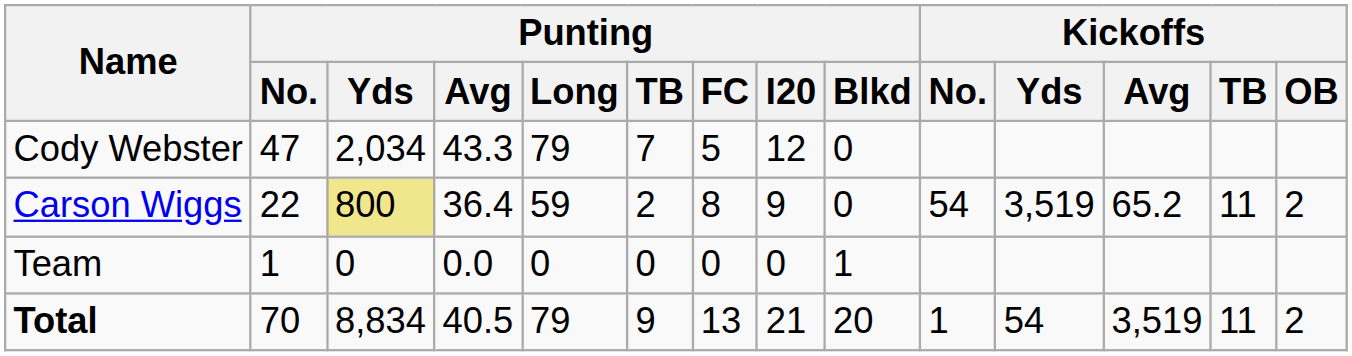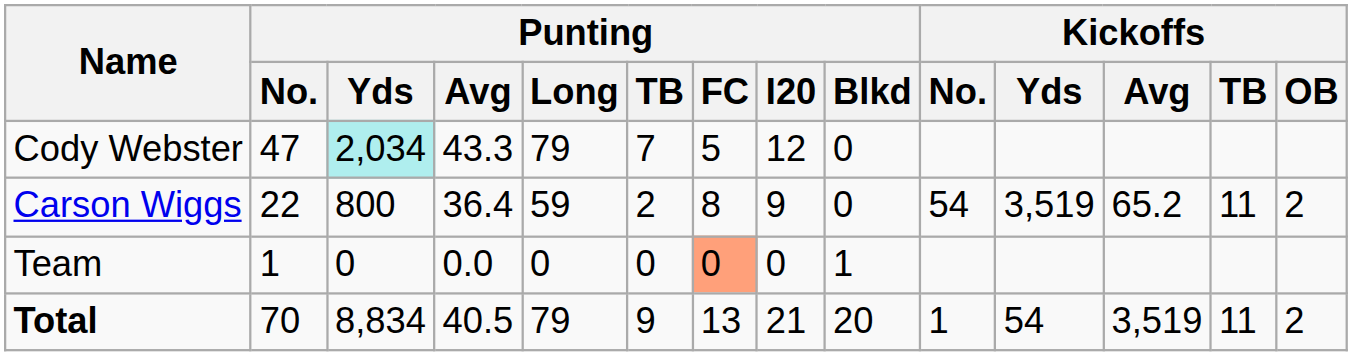(380, 148) no background -> (380, 148) paleturquoise background
(365, 206) khaki background -> (365, 206) no background
(711, 263) no background -> (711, 263) lightsalmon background
